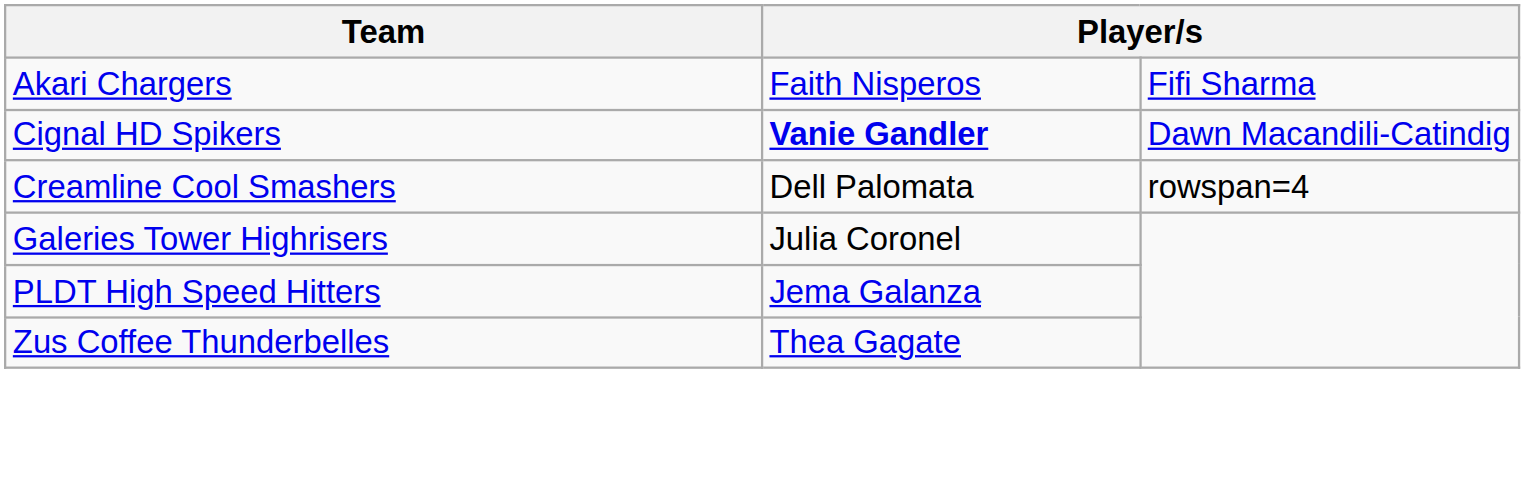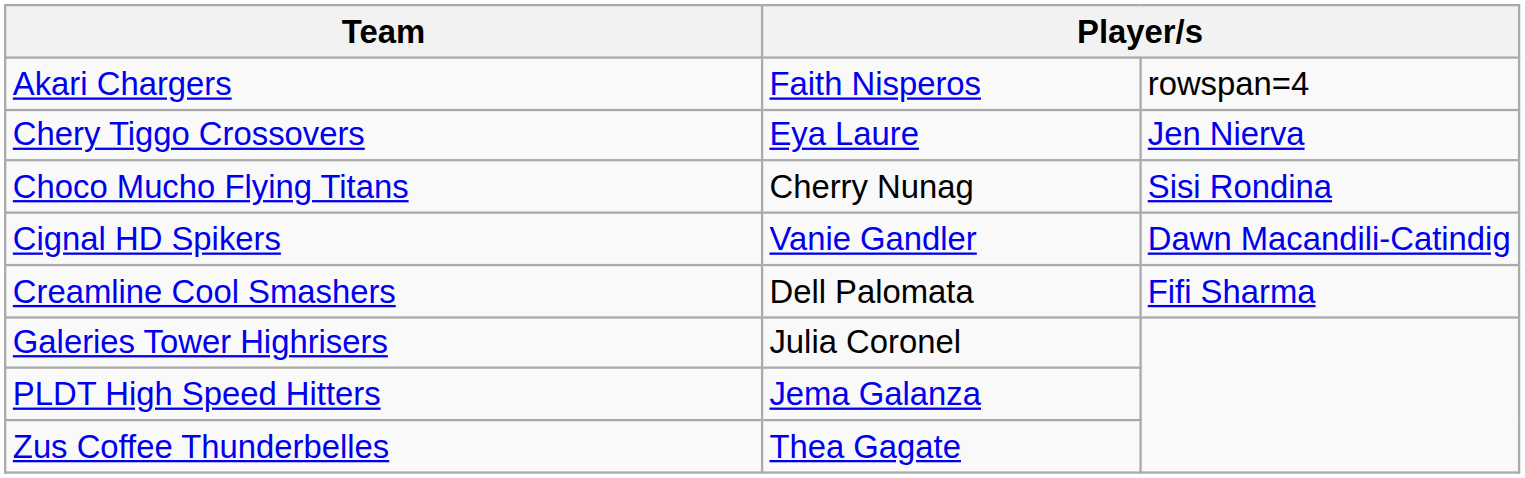(1232, 83) Fifi Sharma -> (1228, 83) rowspan=4
+ row: (189, 135)
+ row: (211, 187)
(879, 135) bold -> (873, 239) normal
(1228, 187) rowspan=4 -> (1232, 291) Fifi Sharma
